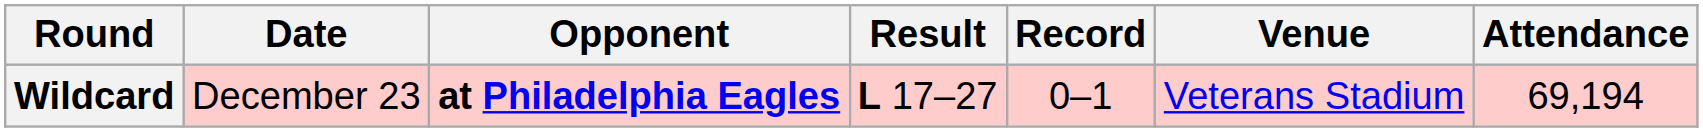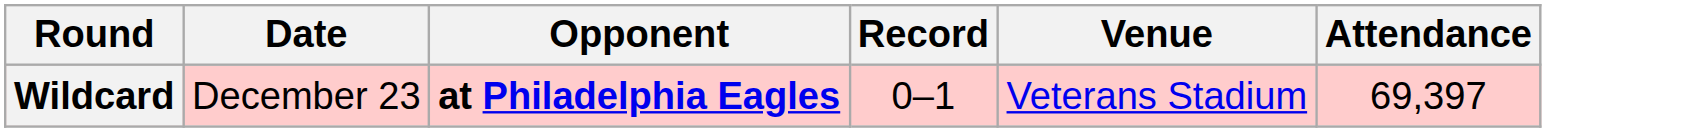- column: (928, 34)
(1586, 95) 69,194 -> (1428, 95) 69,397
